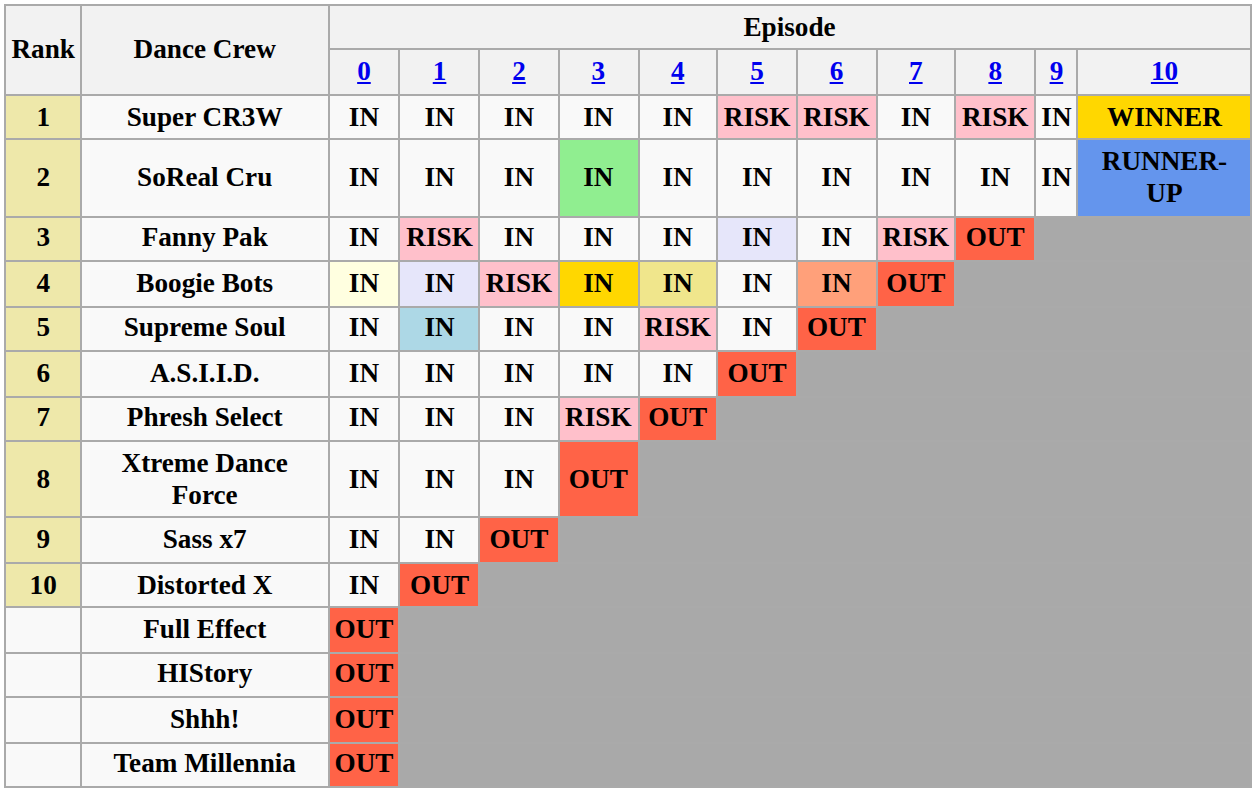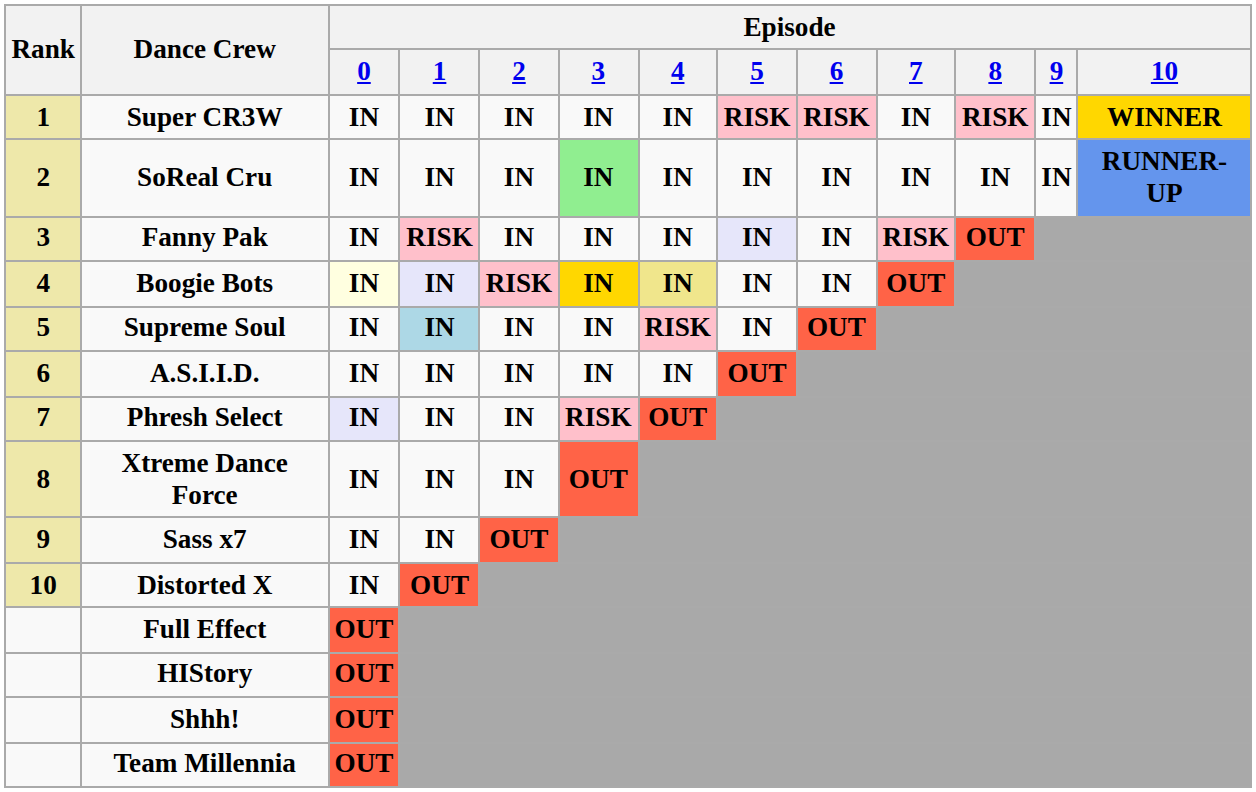(836, 282) lightsalmon background -> (836, 282) no background
(364, 417) no background -> (364, 417) lavender background
